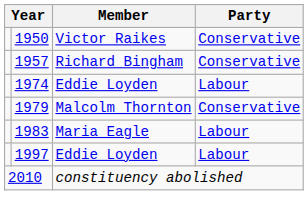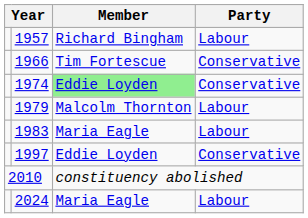- row: (32, 39)
(249, 62) Conservative -> (224, 39) Labour
+ row: (32, 62)
(106, 85) no background -> (106, 85) lightgreen background
(224, 85) Labour -> (249, 85) Conservative
(249, 108) Conservative -> (224, 108) Labour
(224, 155) Labour -> (249, 155) Conservative
+ row: (32, 201)
